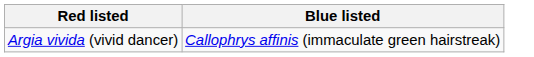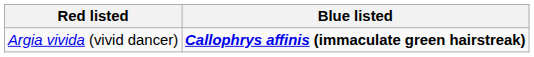(343, 39) normal -> (355, 39) bold
